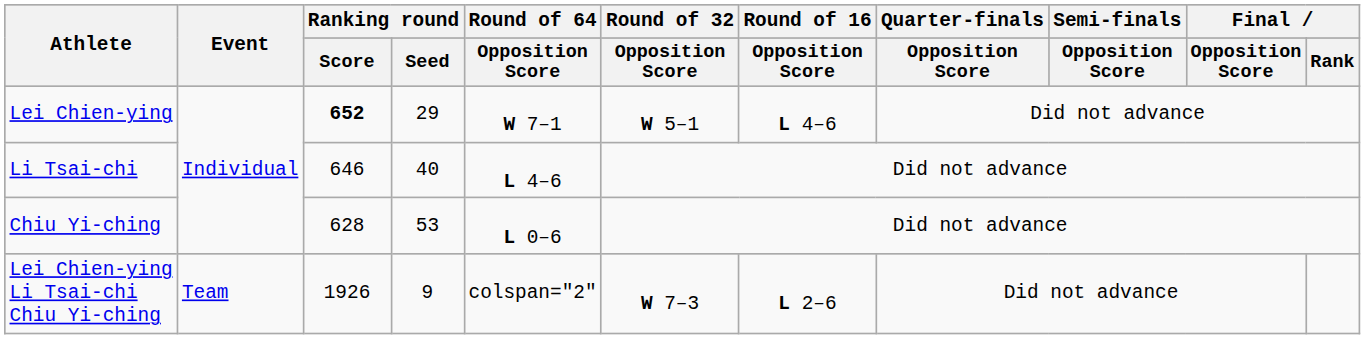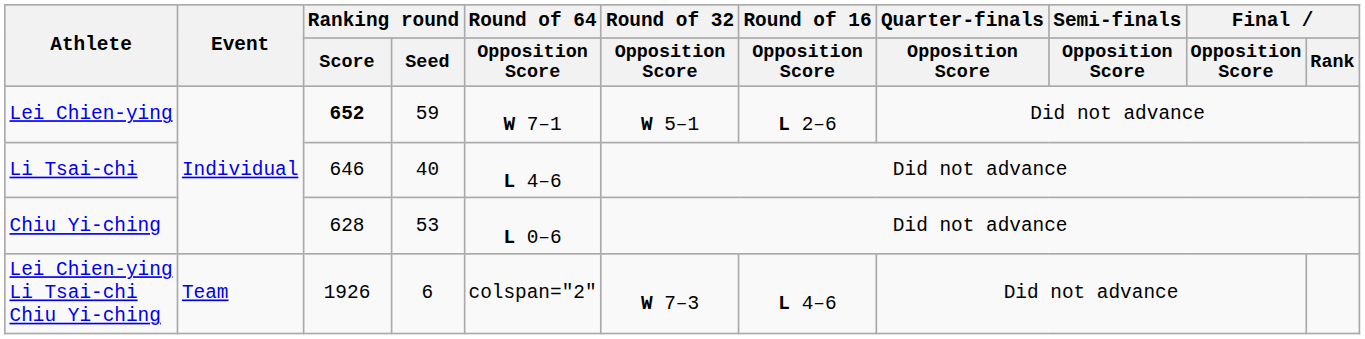(427, 114) 29 -> (427, 114) 59
(807, 126) L 4–6 -> (807, 126) L 2–6
(427, 293) 9 -> (427, 293) 6
(807, 305) L 2–6 -> (807, 305) L 4–6
